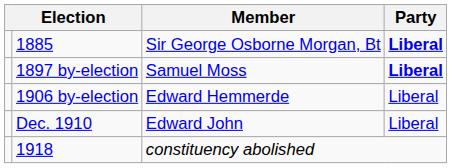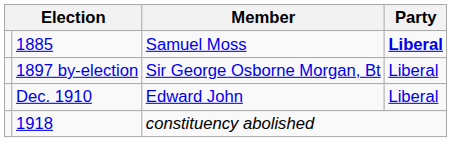(263, 44) Sir George Osborne Morgan, Bt -> (196, 44) Samuel Moss
(196, 70) Samuel Moss -> (263, 70) Sir George Osborne Morgan, Bt
(416, 70) bold -> (413, 70) normal
- row: (77, 96)
